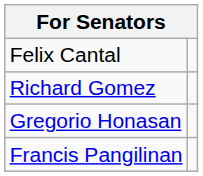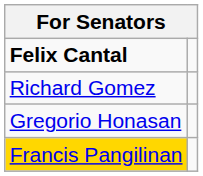(65, 55) normal -> (69, 55) bold
(96, 155) no background -> (96, 155) gold background
